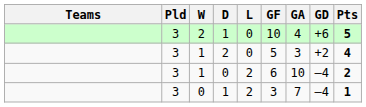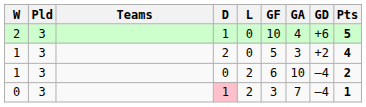columns swapped: (83, 14) <-> (201, 14)
(225, 92) no background -> (225, 92) pink background
